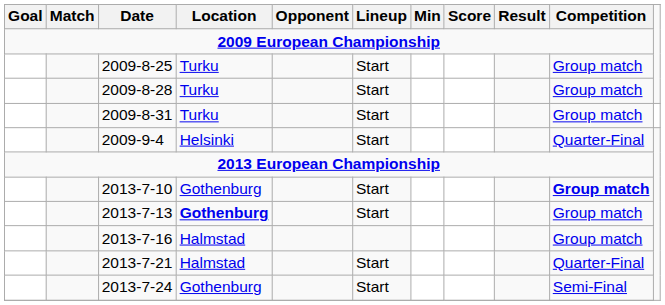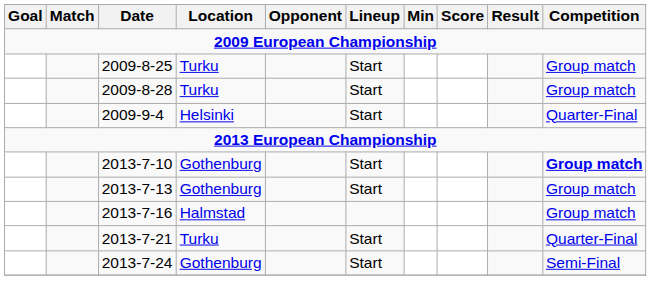- row: (137, 115)
(224, 213) bold -> (221, 189) normal
(212, 262) Halmstad -> (199, 238) Turku
